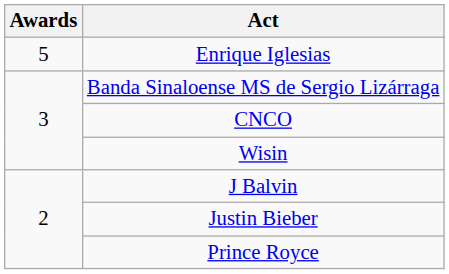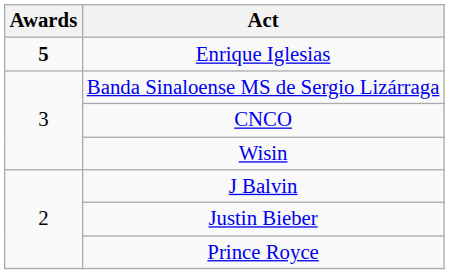(43, 53) normal -> (43, 53) bold
